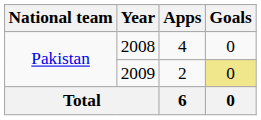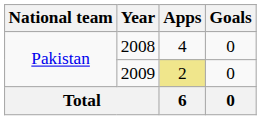(182, 73) no background -> (182, 73) khaki background
(231, 73) khaki background -> (231, 73) no background
